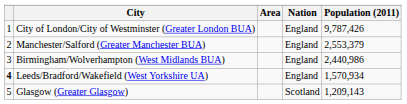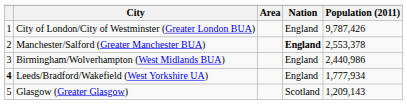(302, 44) normal -> (303, 44) bold
(344, 44) 2,553,379 -> (345, 44) 2,553,378
(344, 76) 1,570,934 -> (345, 76) 1,777,934
